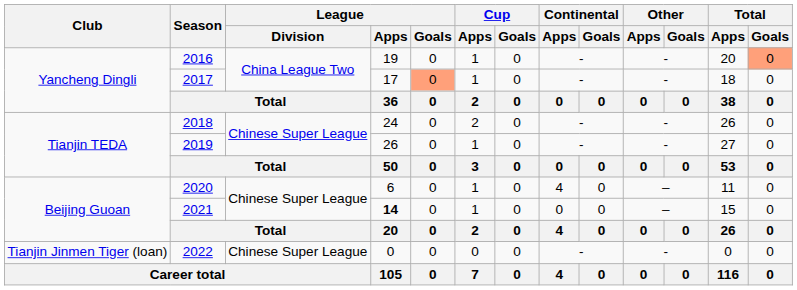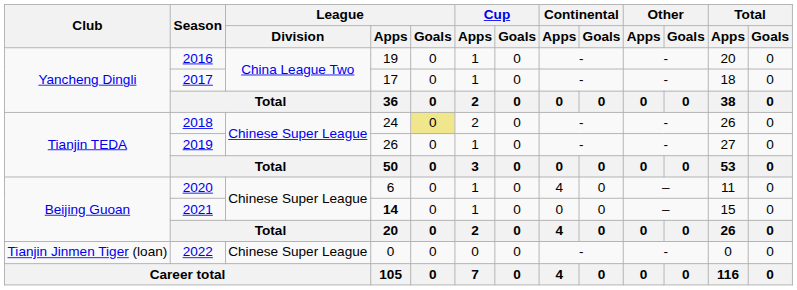(770, 58) lightsalmon background -> (770, 58) no background
(433, 79) lightsalmon background -> (433, 79) no background
(433, 123) no background -> (433, 123) khaki background
